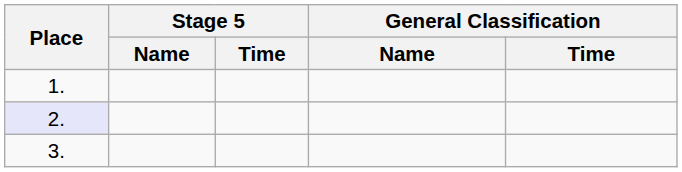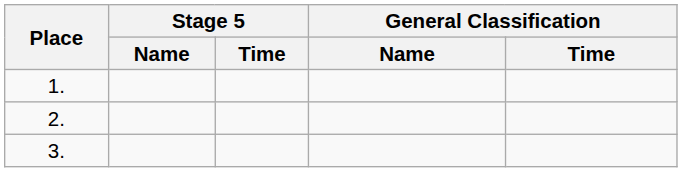(56, 119) lavender background -> (56, 119) no background
